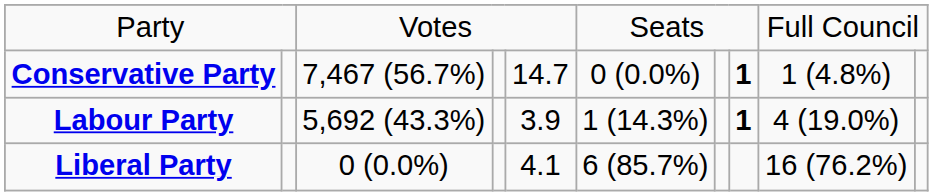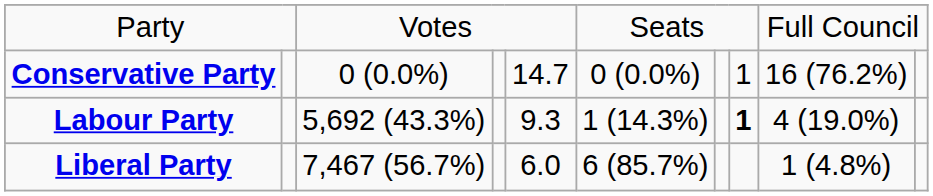(394, 73) 7,467 (56.7%) -> (394, 73) 0 (0.0%)
(743, 73) bold -> (743, 73) normal
(836, 73) 1 (4.8%) -> (836, 73) 16 (76.2%)
(540, 119) 3.9 -> (540, 119) 9.3
(394, 166) 0 (0.0%) -> (394, 166) 7,467 (56.7%)
(540, 166) 4.1 -> (540, 166) 6.0
(836, 166) 16 (76.2%) -> (836, 166) 1 (4.8%)
